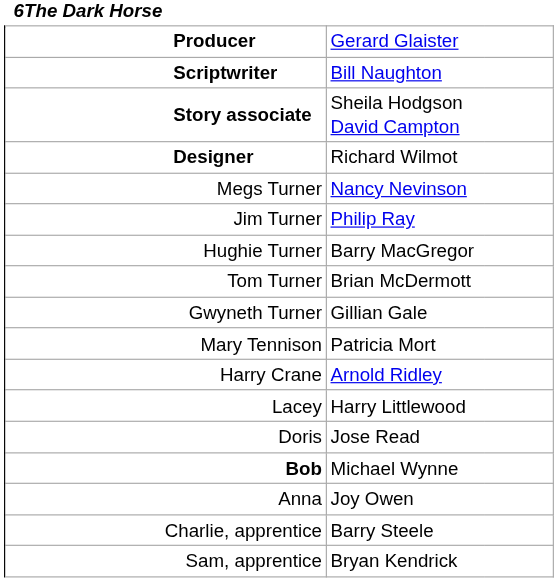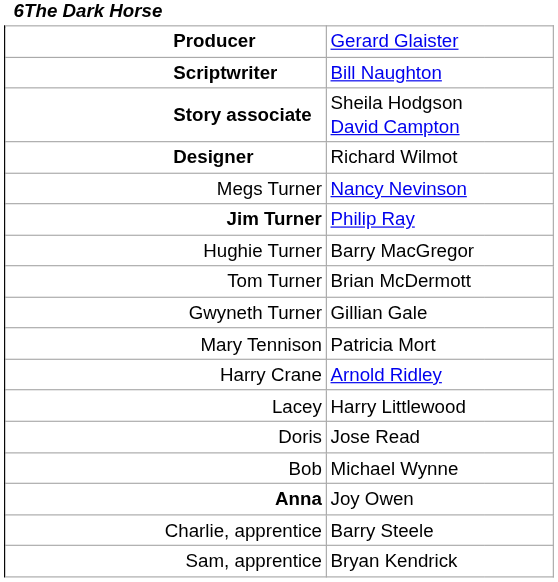(278, 219) normal -> (274, 219) bold
(304, 468) bold -> (305, 468) normal
(300, 499) normal -> (299, 499) bold
